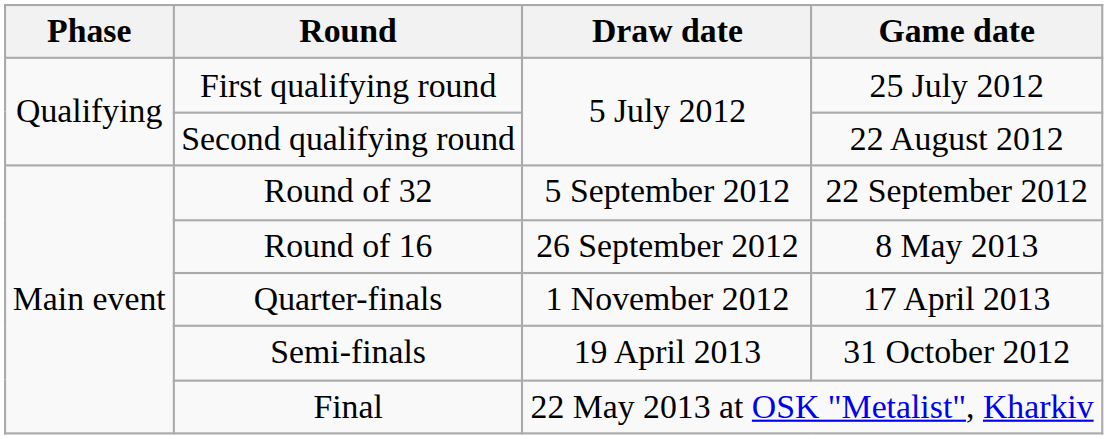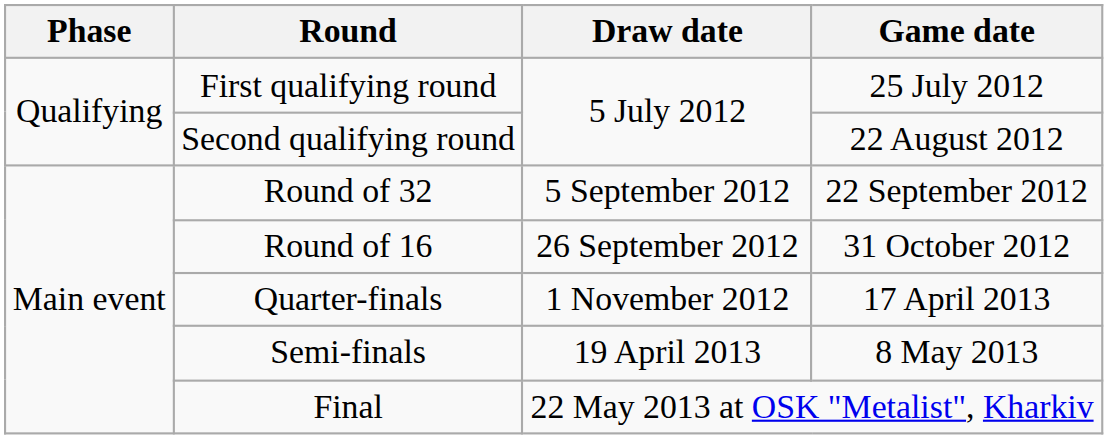(957, 245) 8 May 2013 -> (957, 245) 31 October 2012
(957, 352) 31 October 2012 -> (957, 352) 8 May 2013
